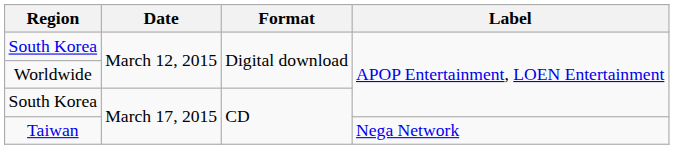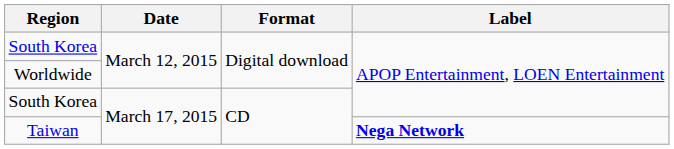(408, 130) normal -> (410, 130) bold
